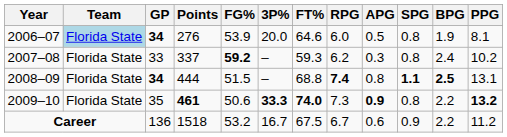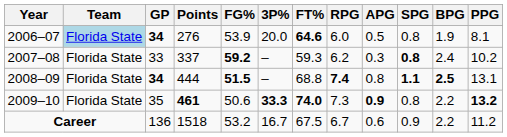(309, 36) normal -> (309, 36) bold
(410, 57) normal -> (410, 57) bold
(237, 79) normal -> (237, 79) bold
